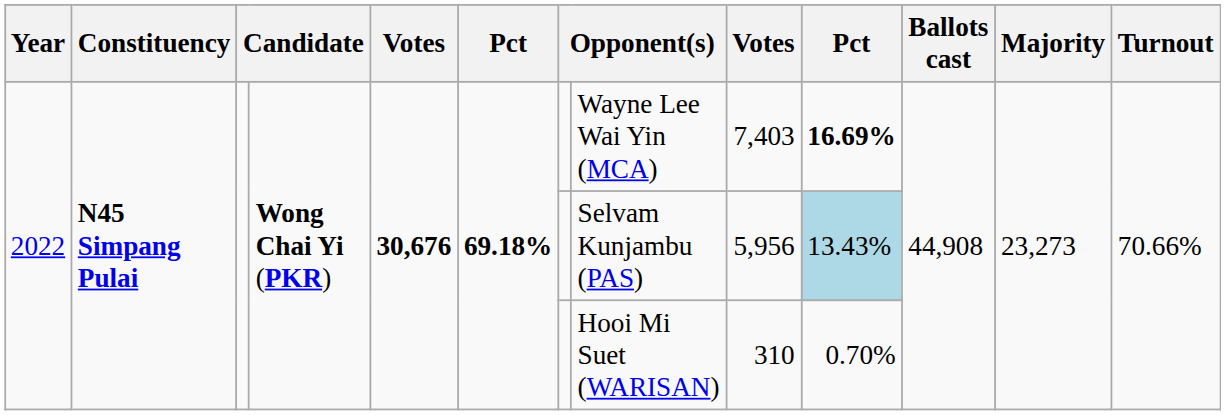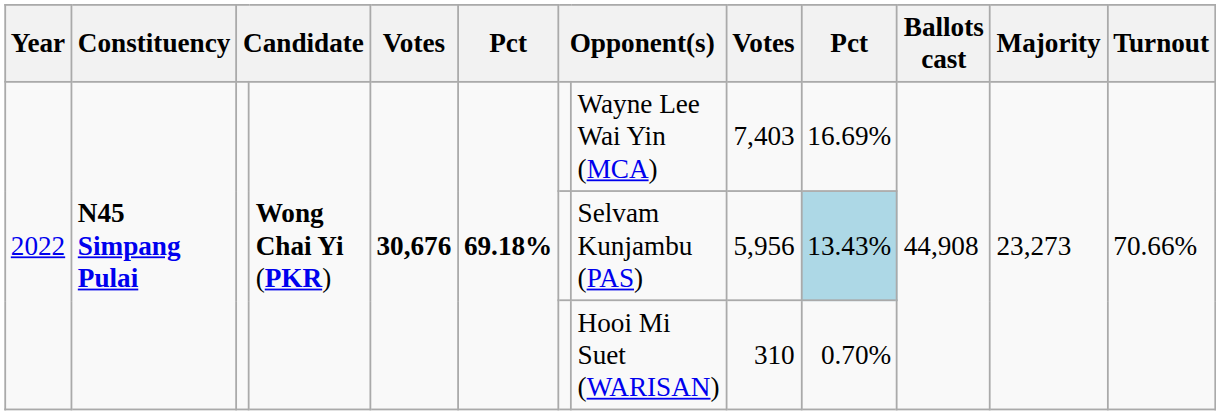(851, 136) bold -> (849, 136) normal
